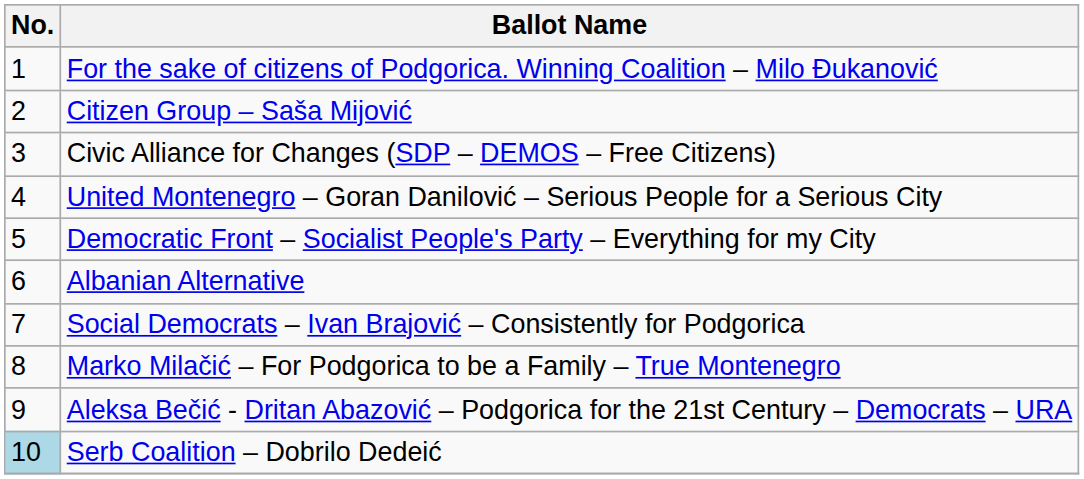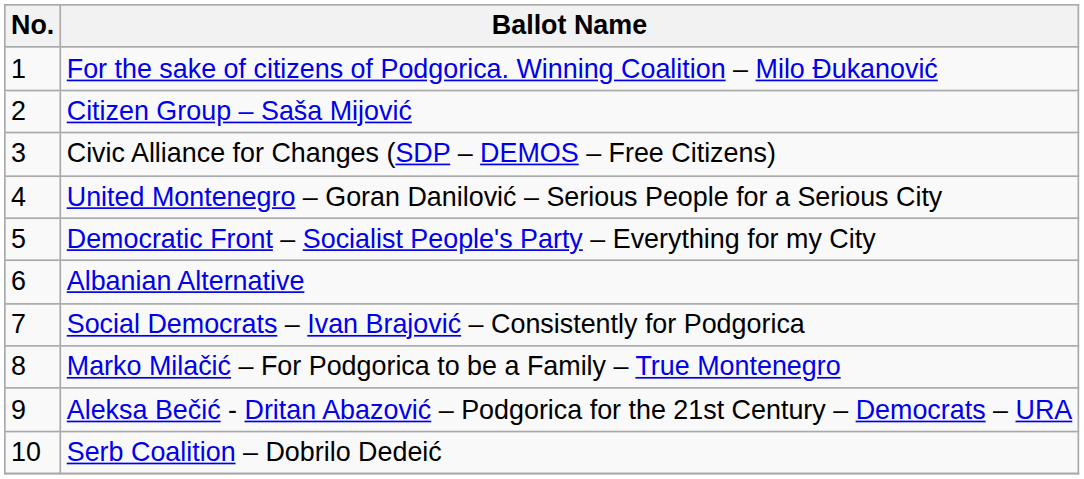(26, 452) lightblue background -> (26, 452) no background
